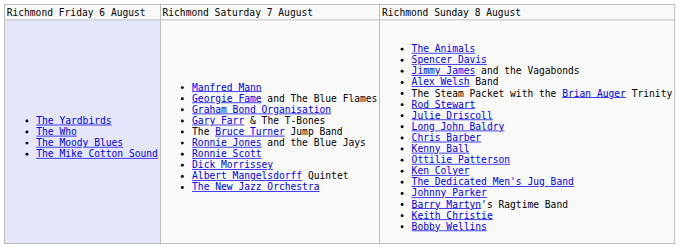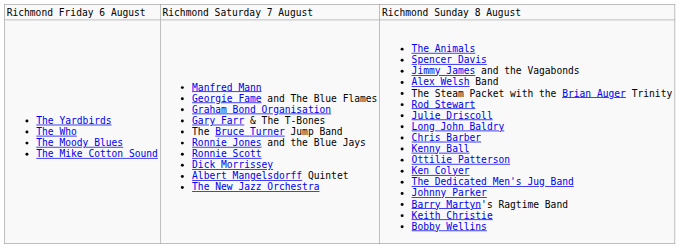(82, 137) lavender background -> (82, 137) no background
